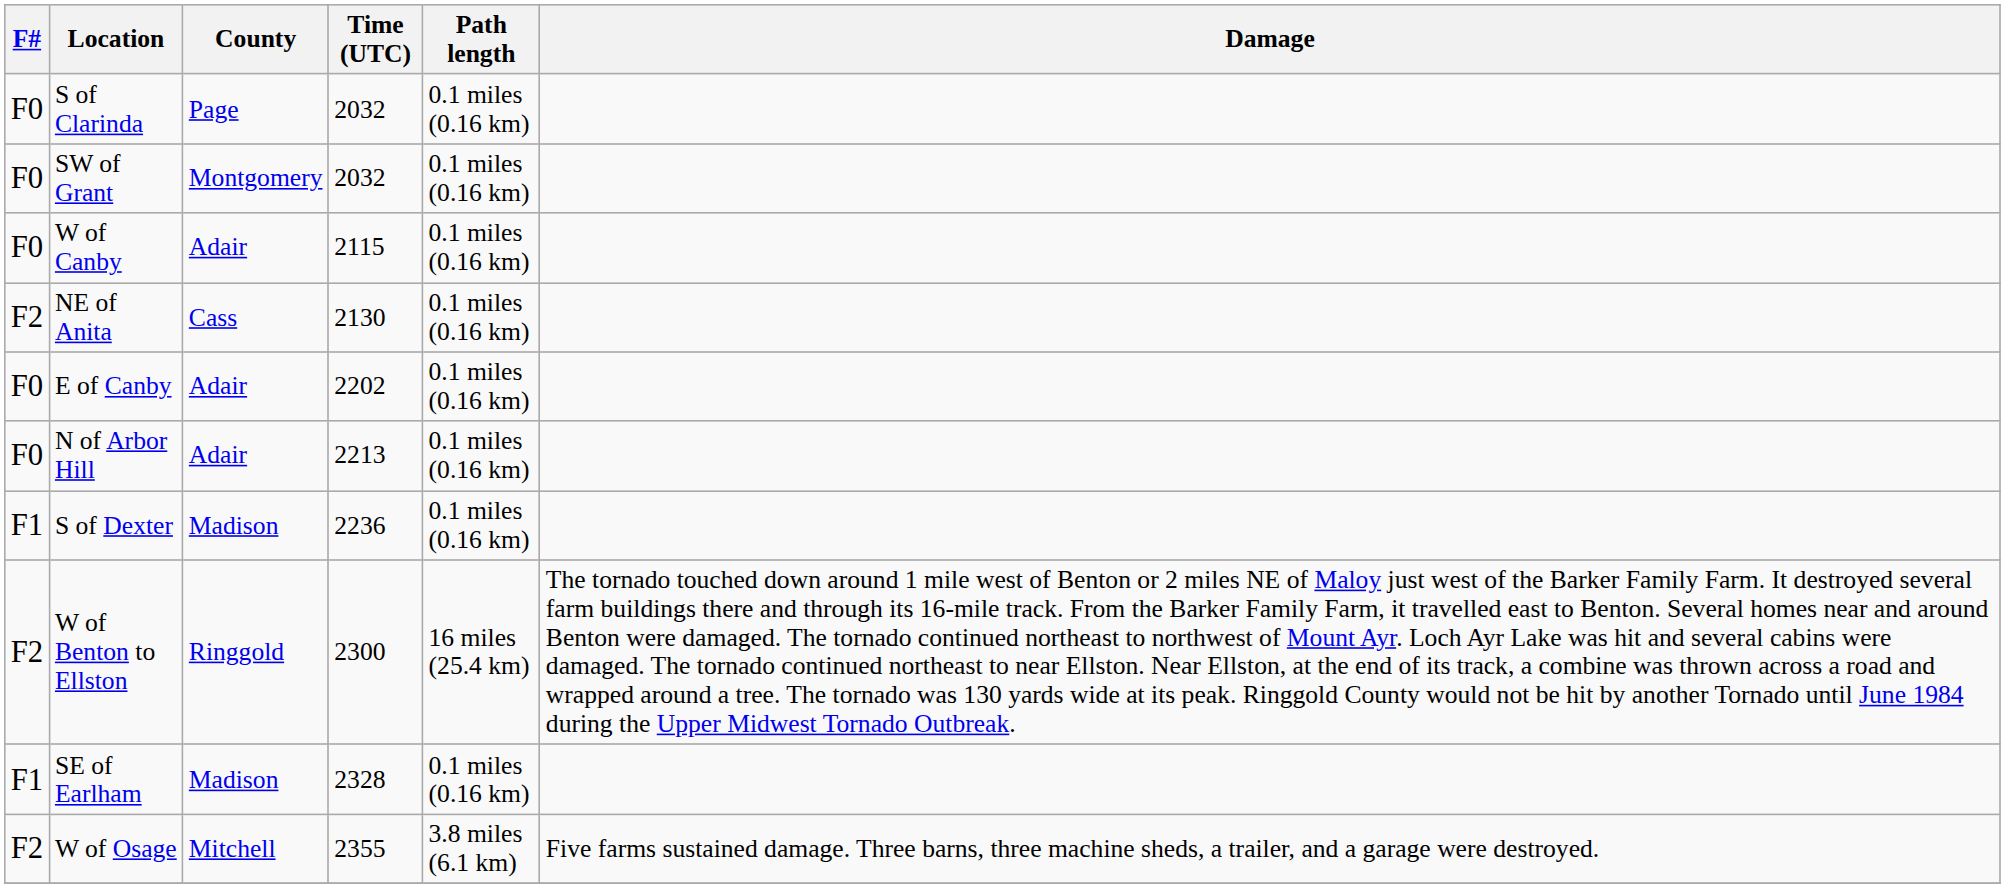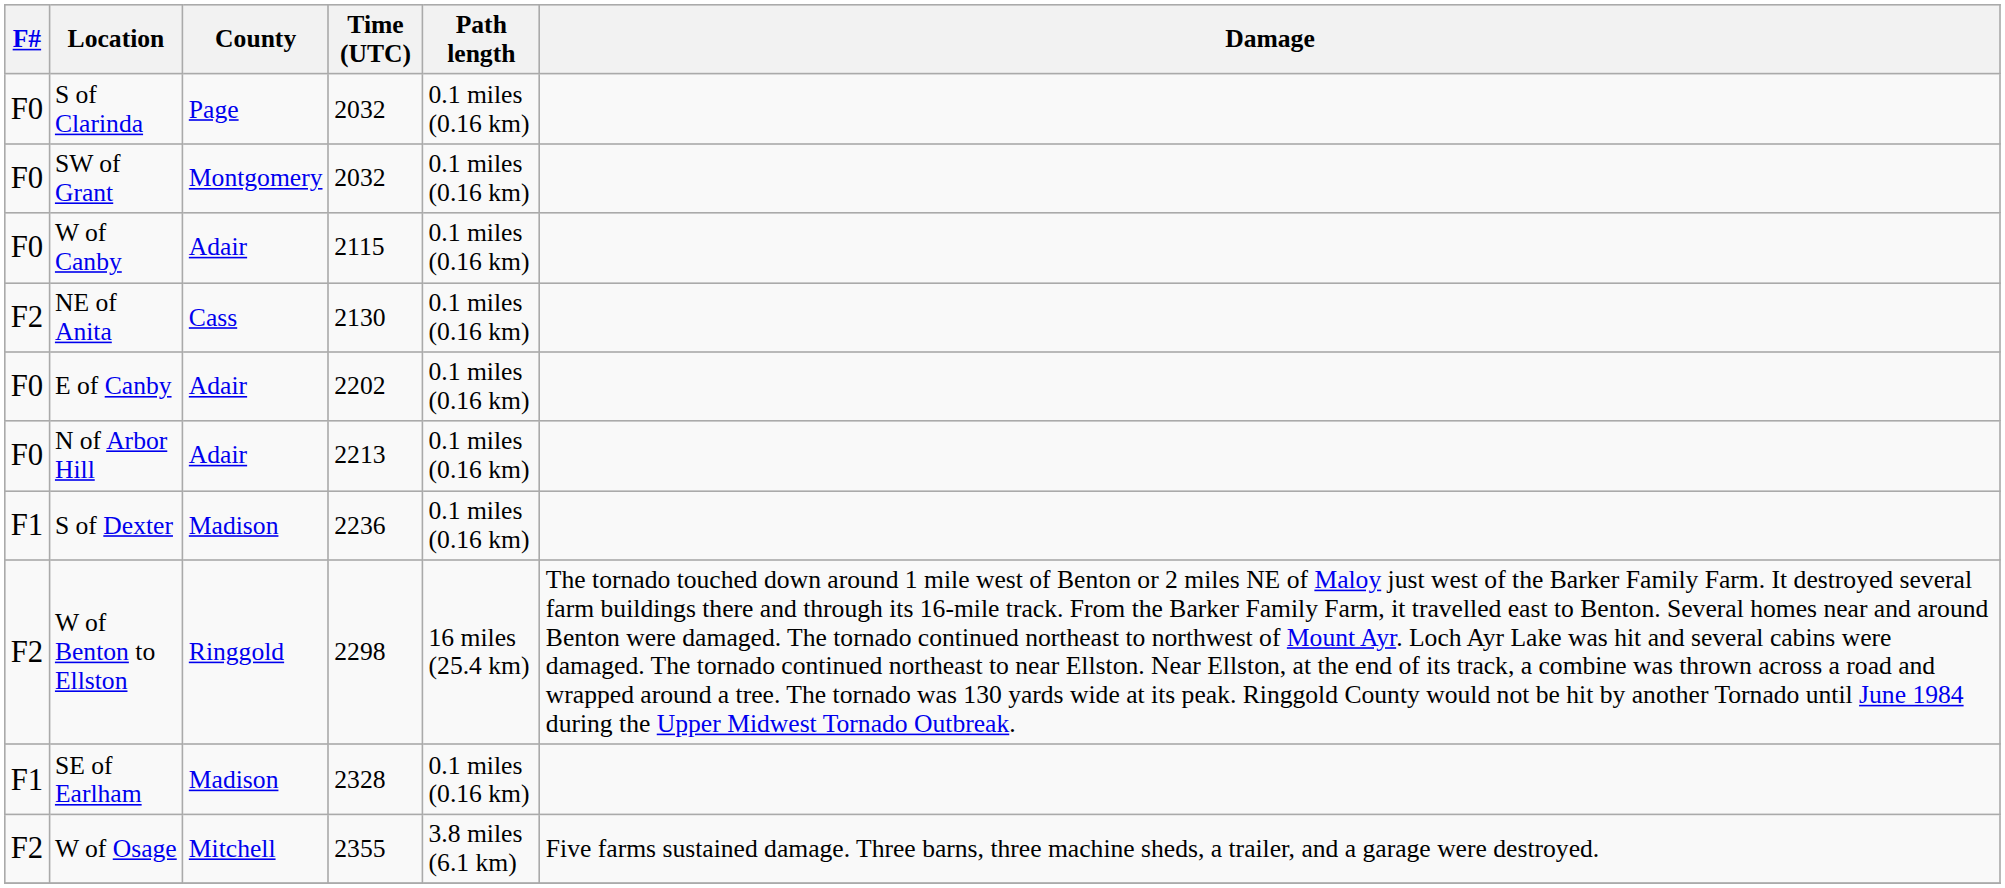(360, 652) 2300 -> (360, 652) 2298
